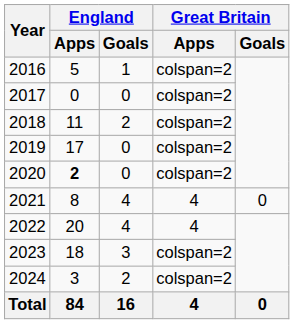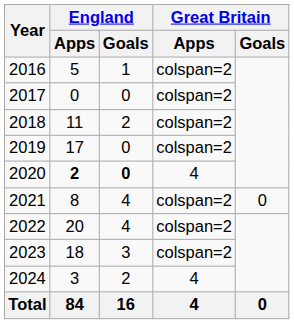(126, 174) normal -> (126, 174) bold
(194, 174) colspan=2 -> (194, 174) 4
(194, 200) 4 -> (194, 200) colspan=2
(194, 226) 4 -> (194, 226) colspan=2
(194, 278) colspan=2 -> (194, 278) 4
